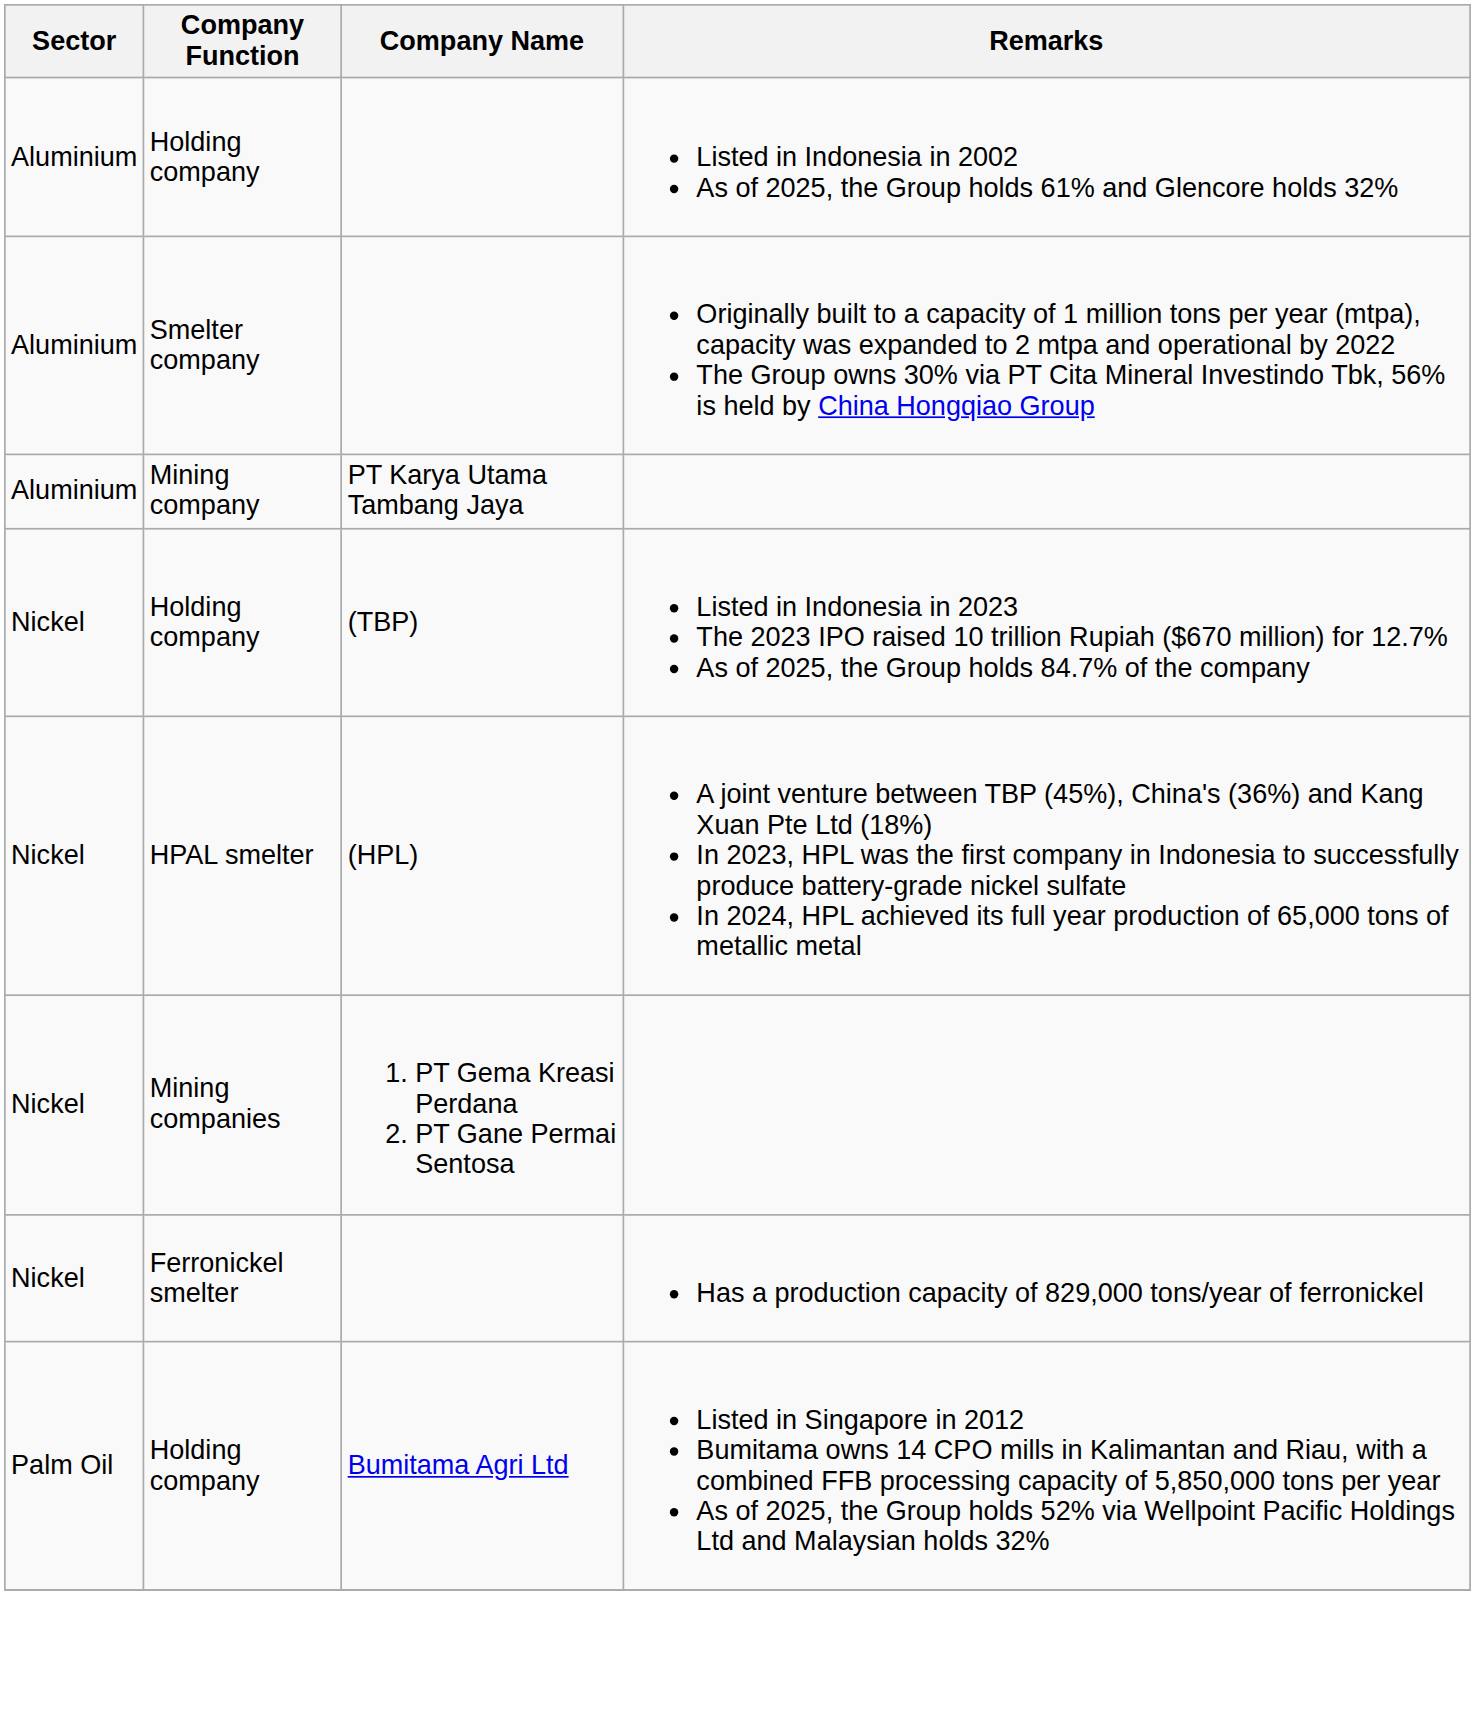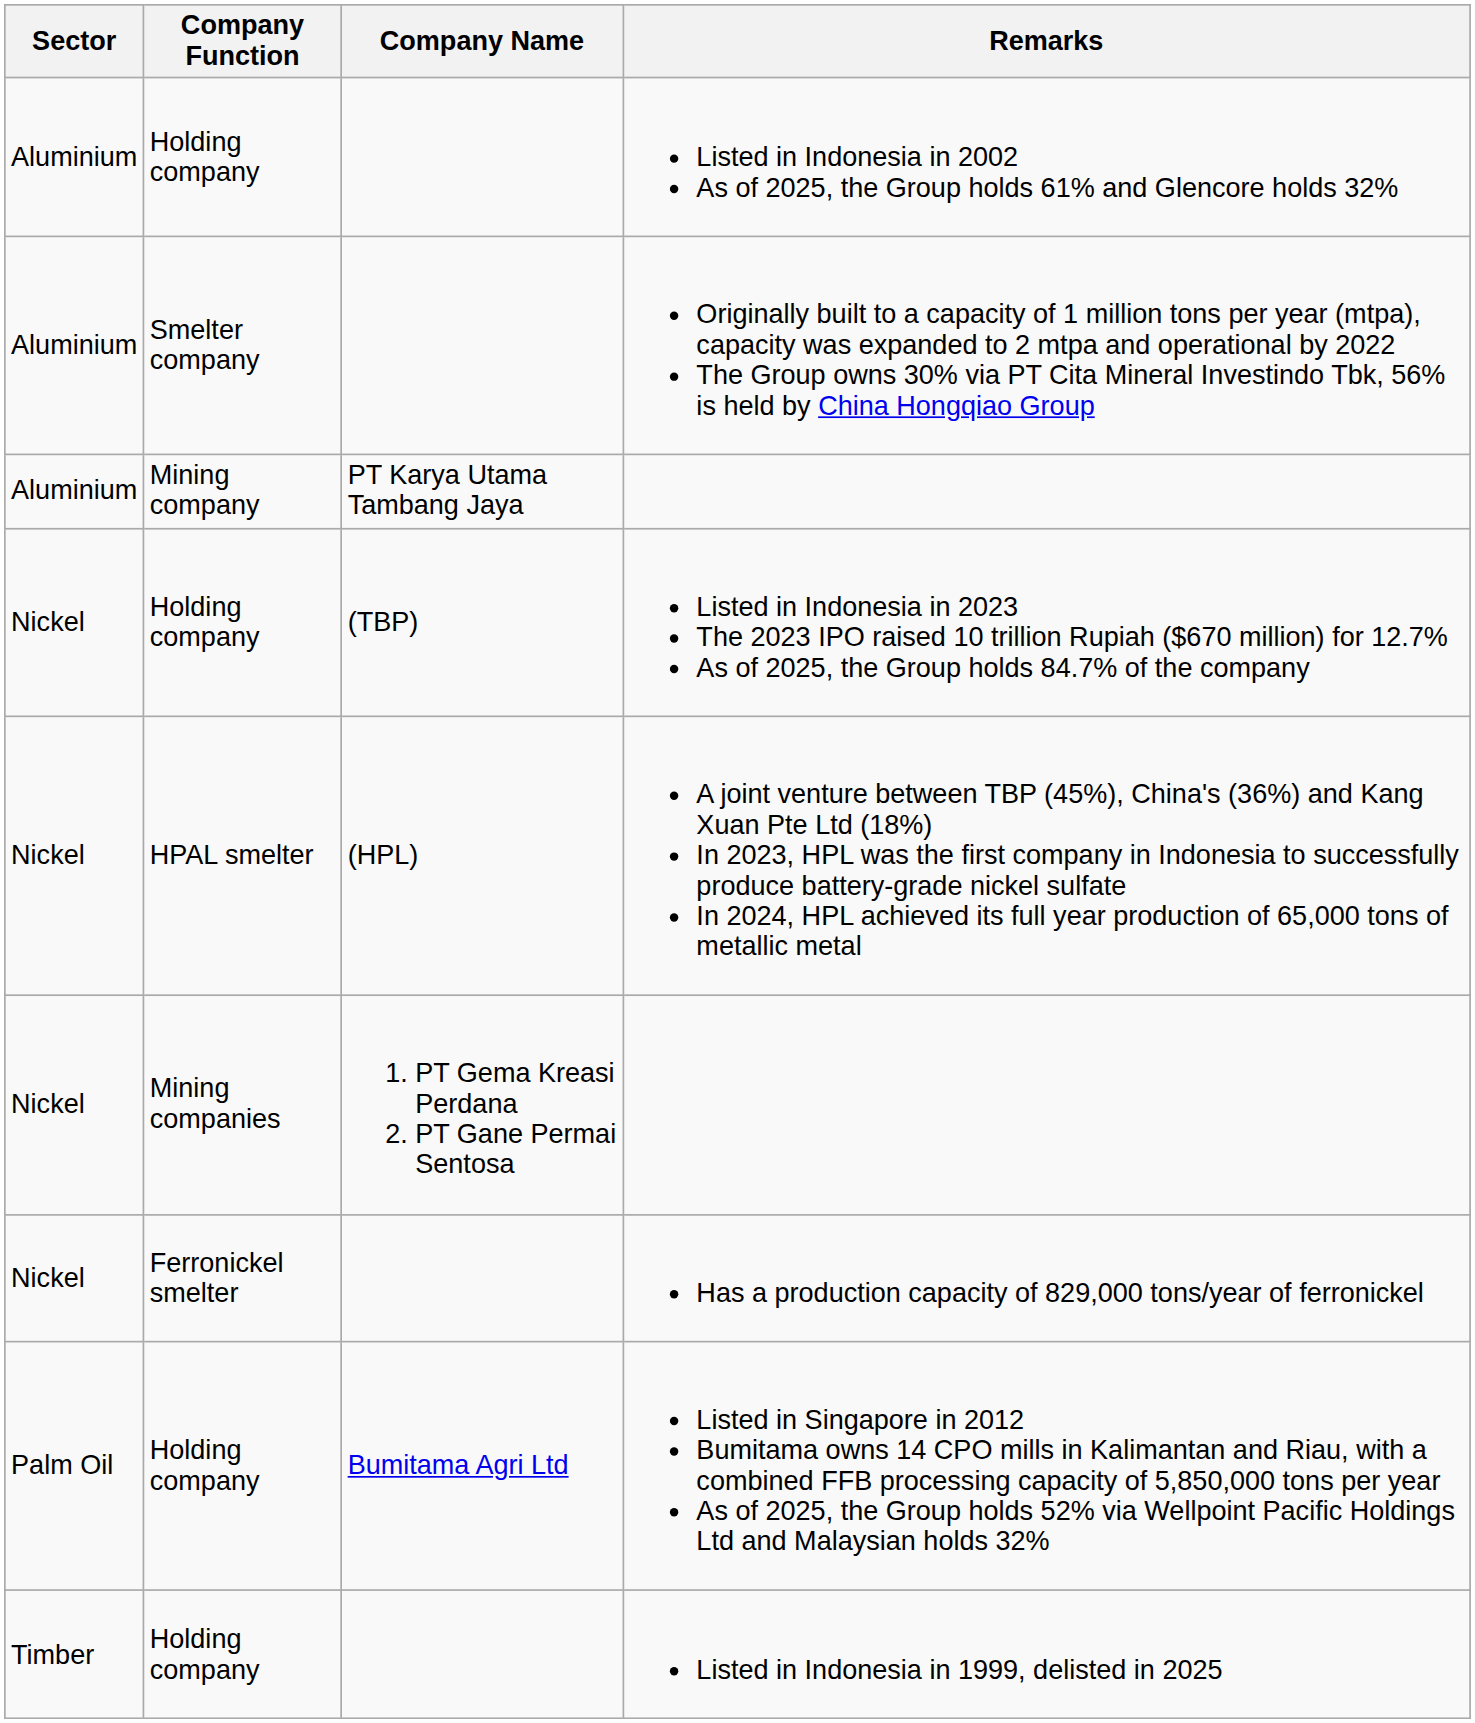+ row: (205, 1654)
